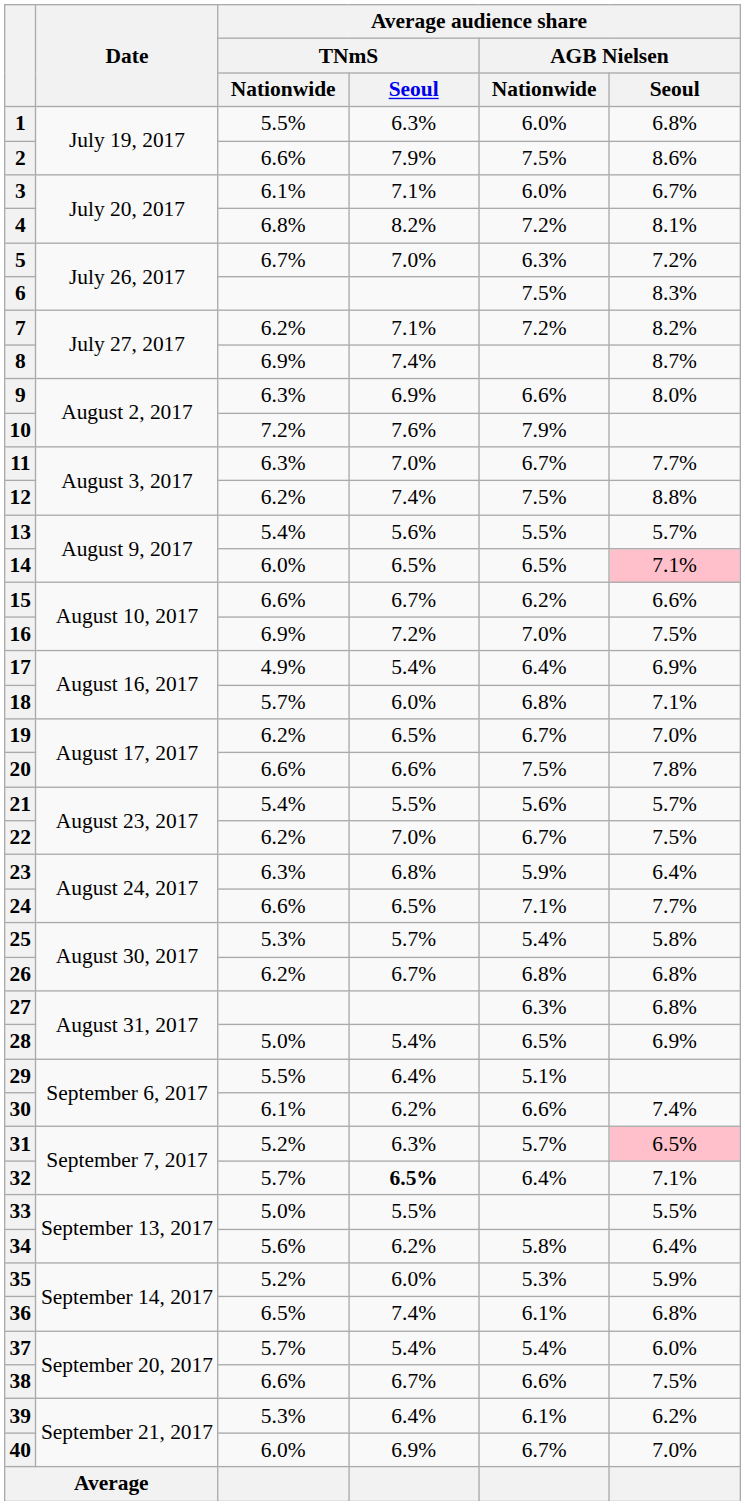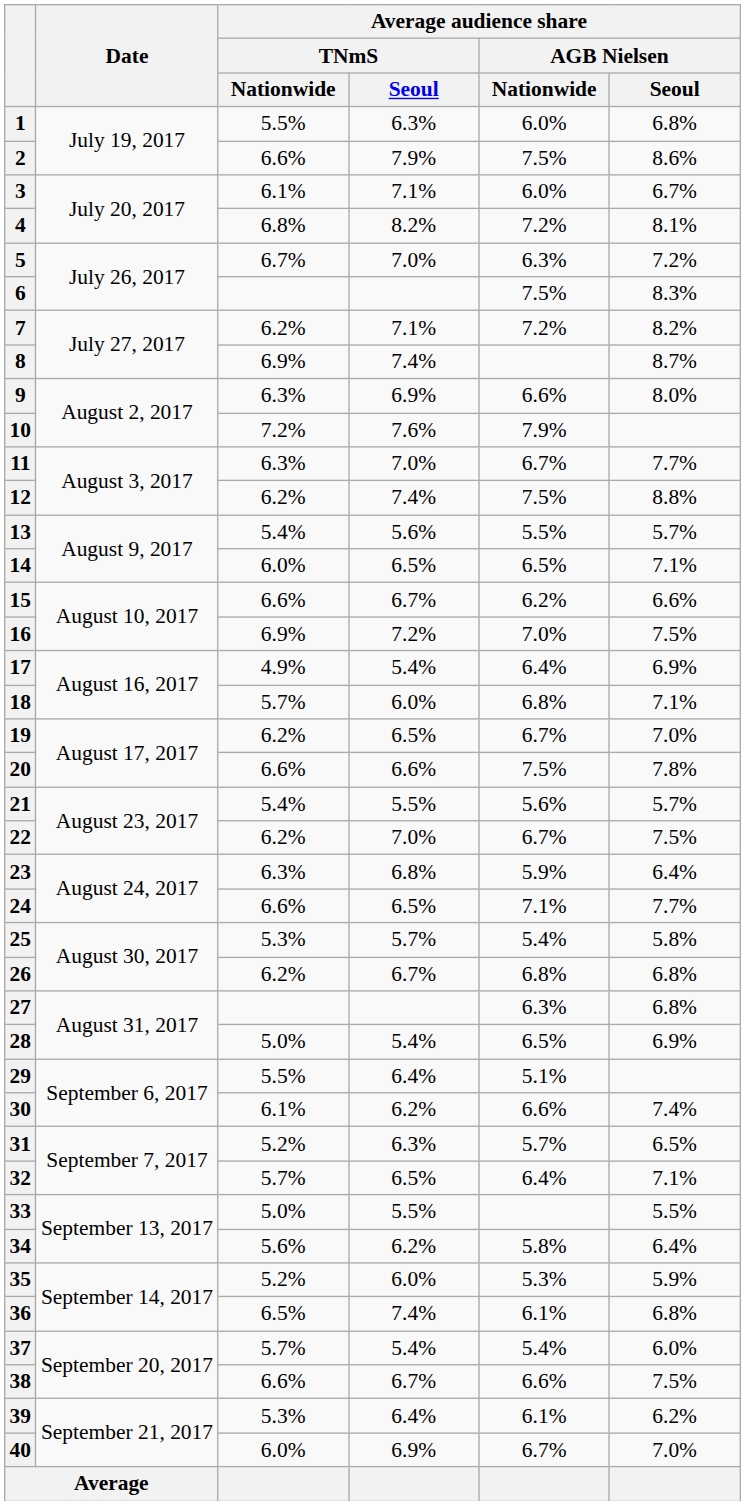(675, 565) pink background -> (675, 565) no background
(675, 1143) pink background -> (675, 1143) no background
(414, 1177) bold -> (414, 1177) normal
